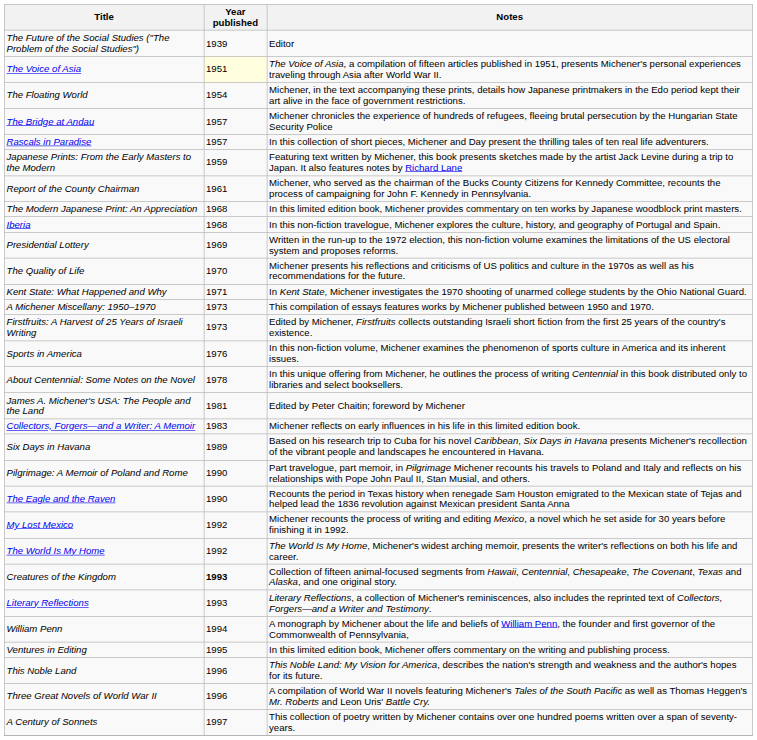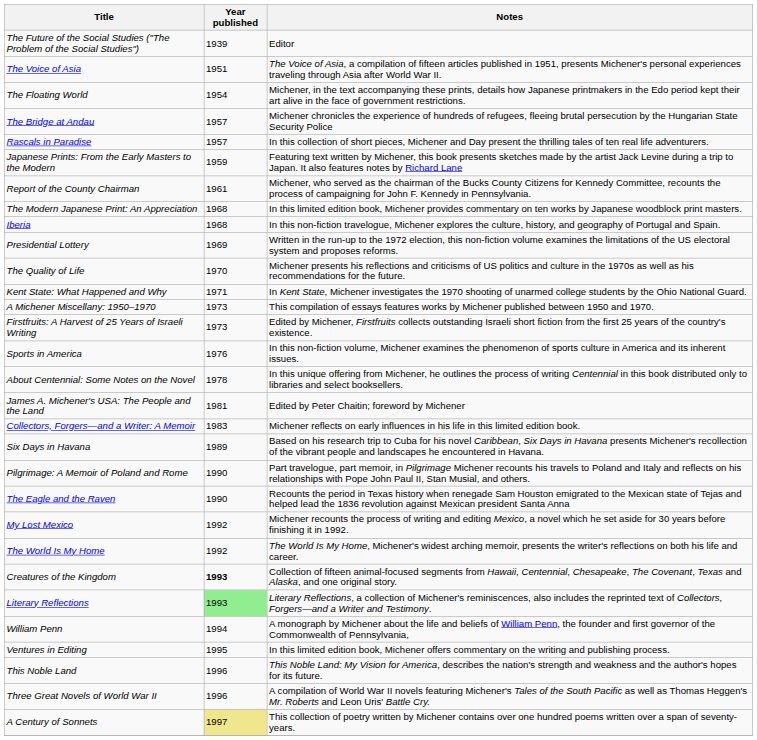(217, 69) lightyellow background -> (217, 69) no background
(217, 603) no background -> (217, 603) lightgreen background
(217, 722) no background -> (217, 722) khaki background
